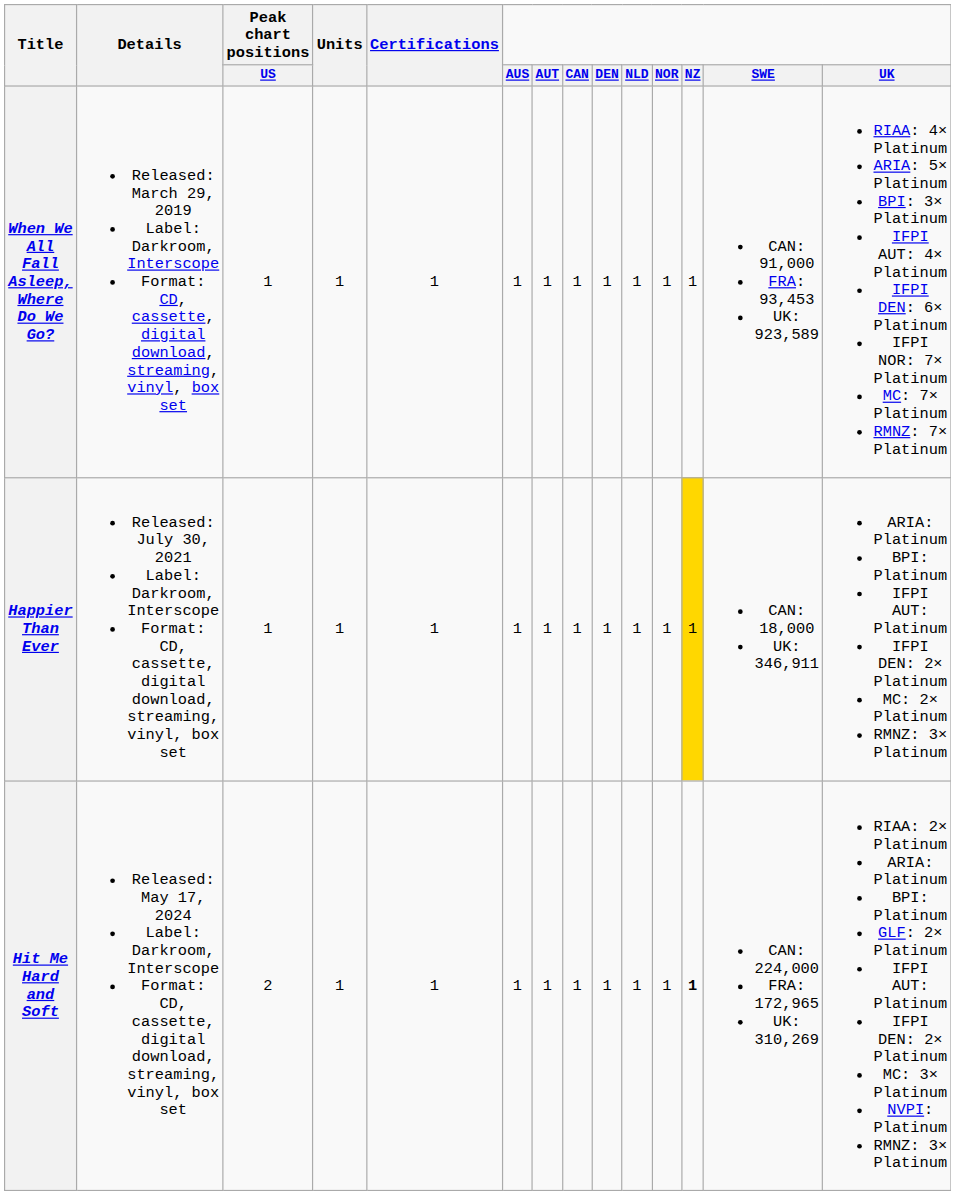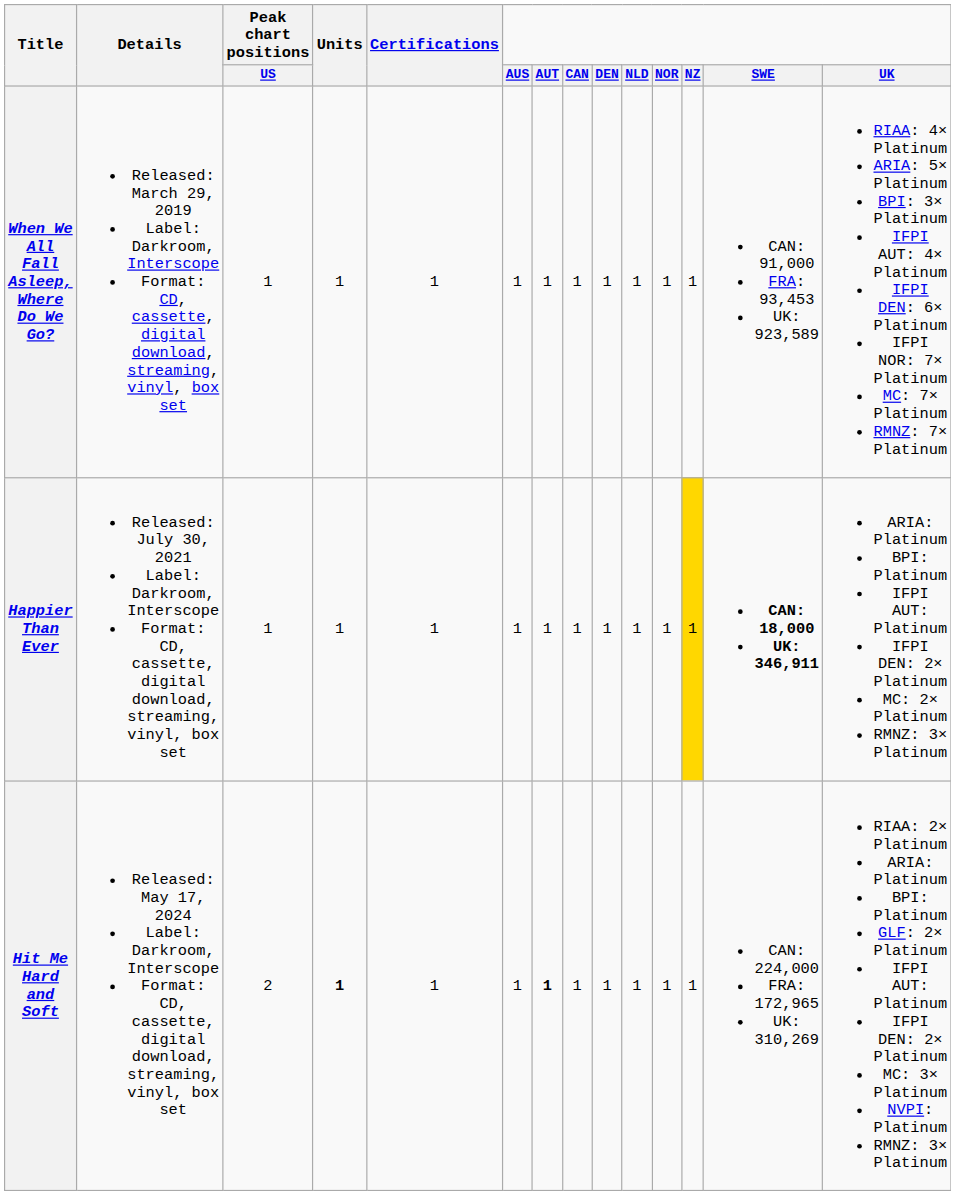(763, 638) normal -> (763, 638) bold
(340, 986) normal -> (340, 986) bold
(547, 986) normal -> (547, 986) bold
(693, 986) bold -> (693, 986) normal
